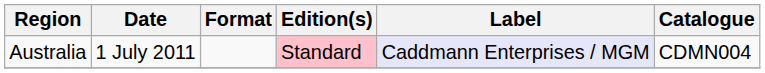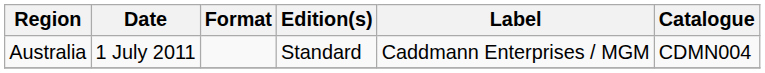(321, 51) pink background -> (321, 51) no background
(516, 51) lavender background -> (516, 51) no background
